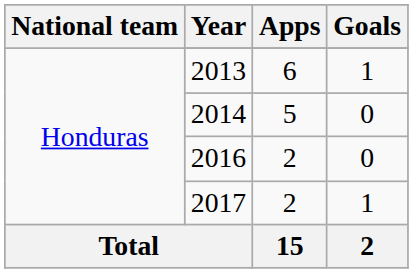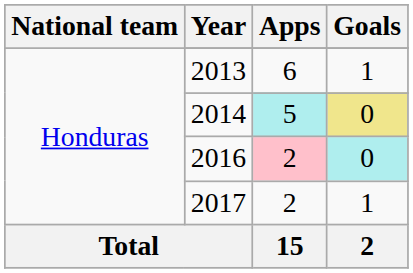(290, 114) no background -> (290, 114) paleturquoise background
(367, 114) no background -> (367, 114) khaki background
(290, 158) no background -> (290, 158) pink background
(367, 158) no background -> (367, 158) paleturquoise background
